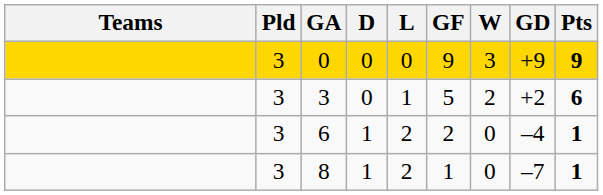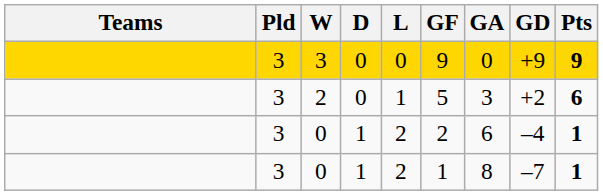columns swapped: (490, 23) <-> (324, 23)
